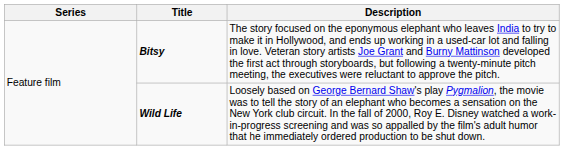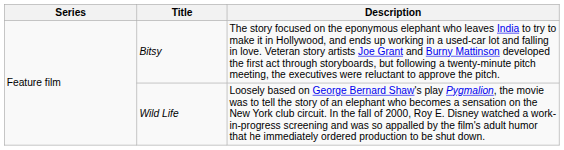(152, 51) bold -> (150, 51) normal
(161, 114) bold -> (159, 114) normal
